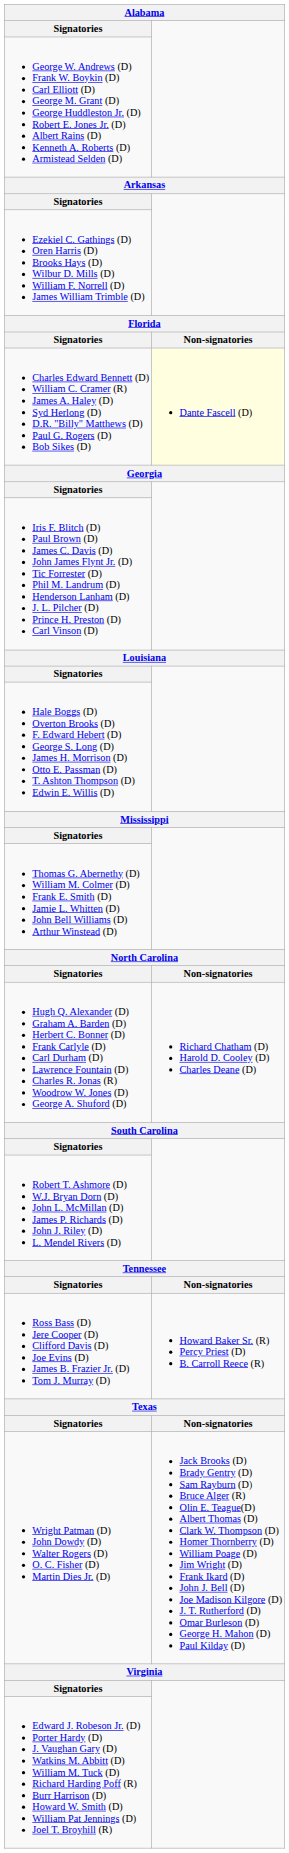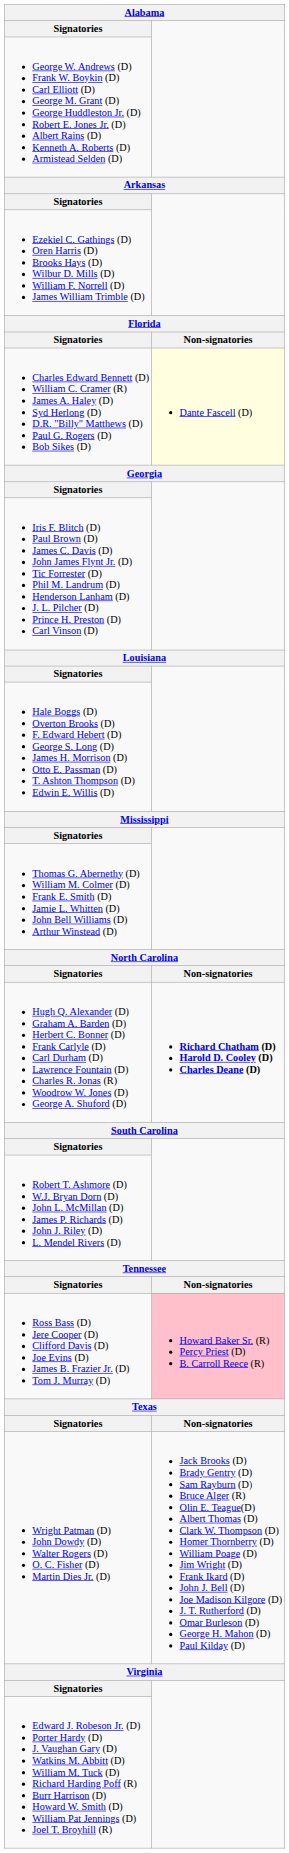(218, 1058) normal -> (218, 1058) bold
(218, 1352) no background -> (218, 1352) pink background
